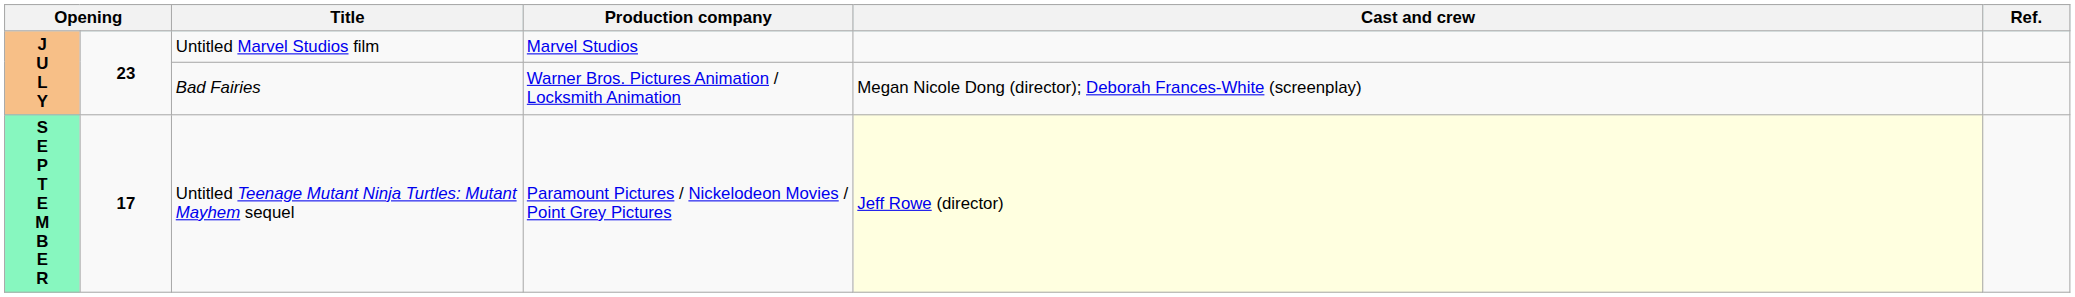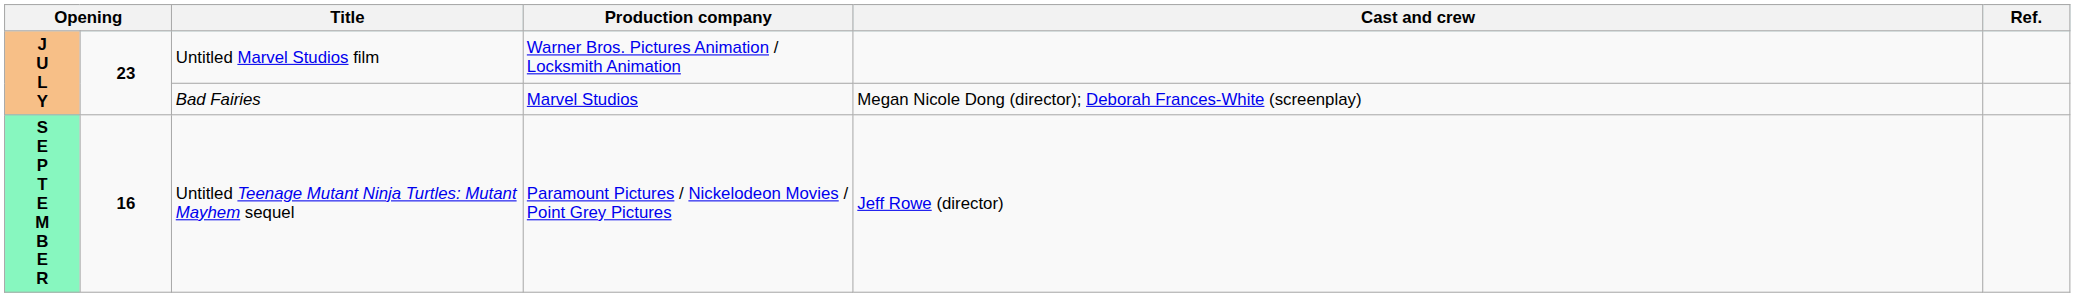(582, 46) Marvel Studios -> (653, 57) Warner Bros. Pictures Animation / Locksmith Animation
(653, 88) Warner Bros. Pictures Animation / Locksmith Animation -> (582, 99) Marvel Studios
(126, 203) 17 -> (126, 203) 16
(930, 203) lightyellow background -> (930, 203) no background
